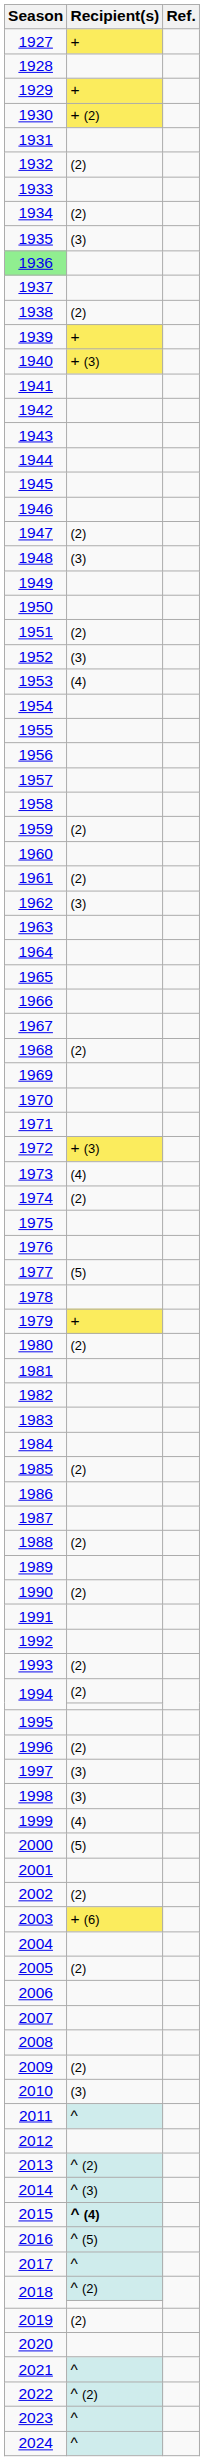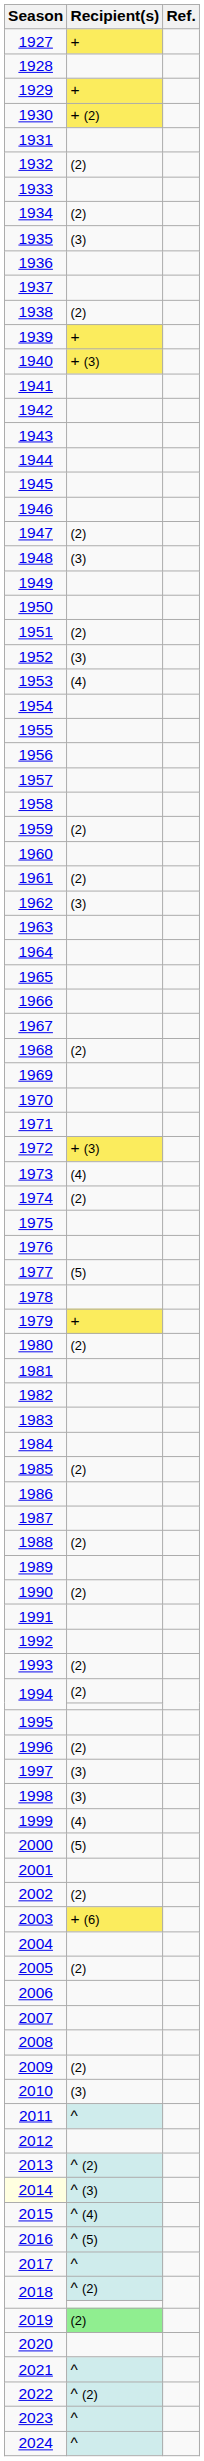(36, 262) lightgreen background -> (36, 262) no background
(36, 2189) no background -> (36, 2189) lightyellow background
(85, 2214) bold -> (84, 2214) normal
(78, 2321) no background -> (78, 2321) lightgreen background
